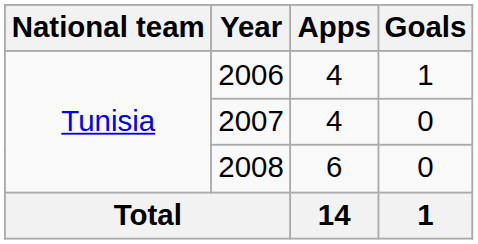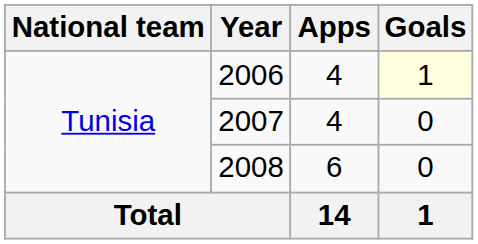(425, 74) no background -> (425, 74) lightyellow background
